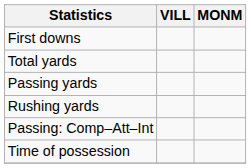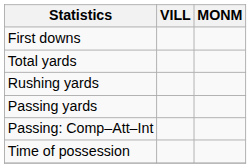rows swapped: (53, 106) <-> (52, 83)
